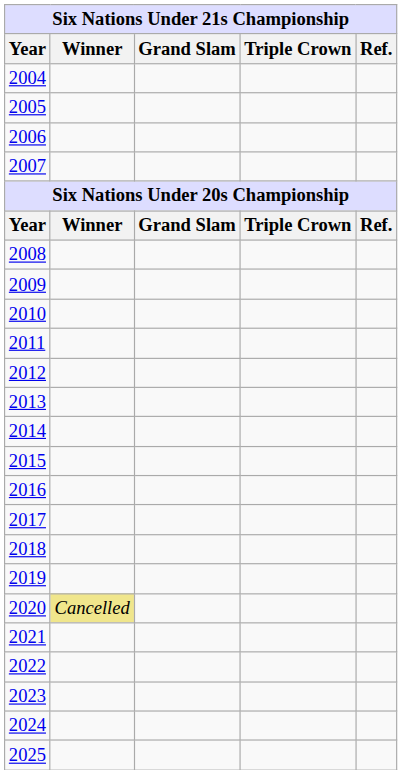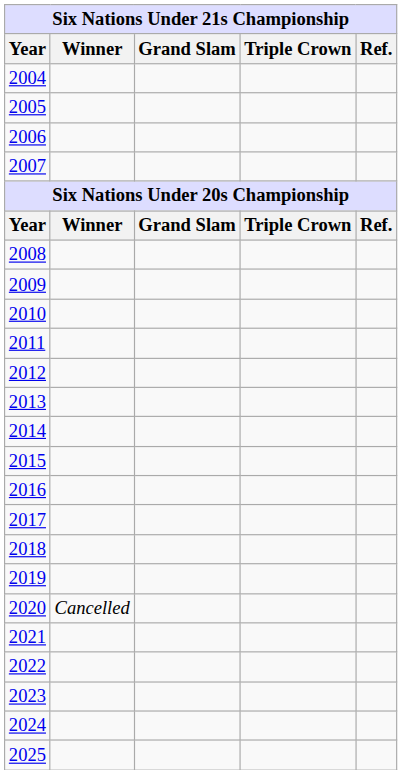(92, 607) khaki background -> (92, 607) no background
